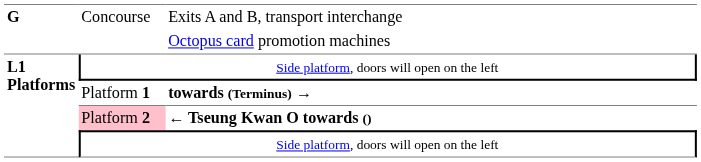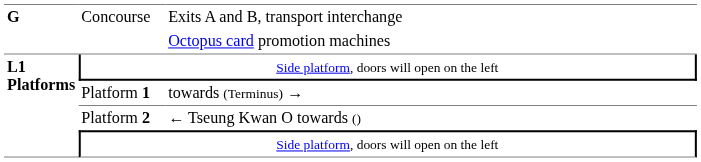(240, 92) bold -> (236, 92) normal
(116, 118) pink background -> (116, 118) no background
(270, 118) bold -> (265, 118) normal
